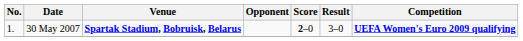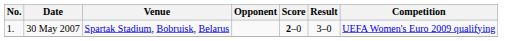(163, 28) bold -> (157, 28) normal
(435, 28) bold -> (419, 28) normal
